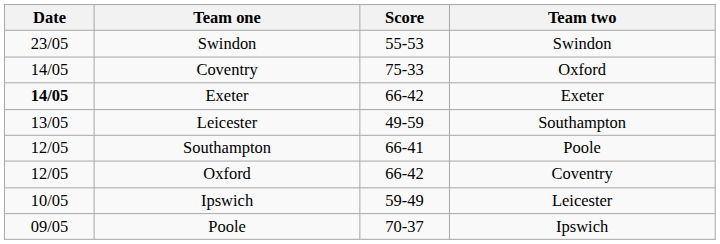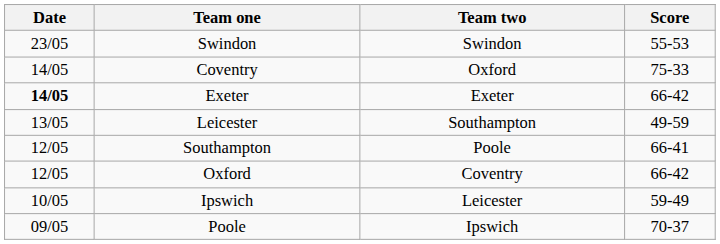columns swapped: (405, 17) <-> (582, 17)
